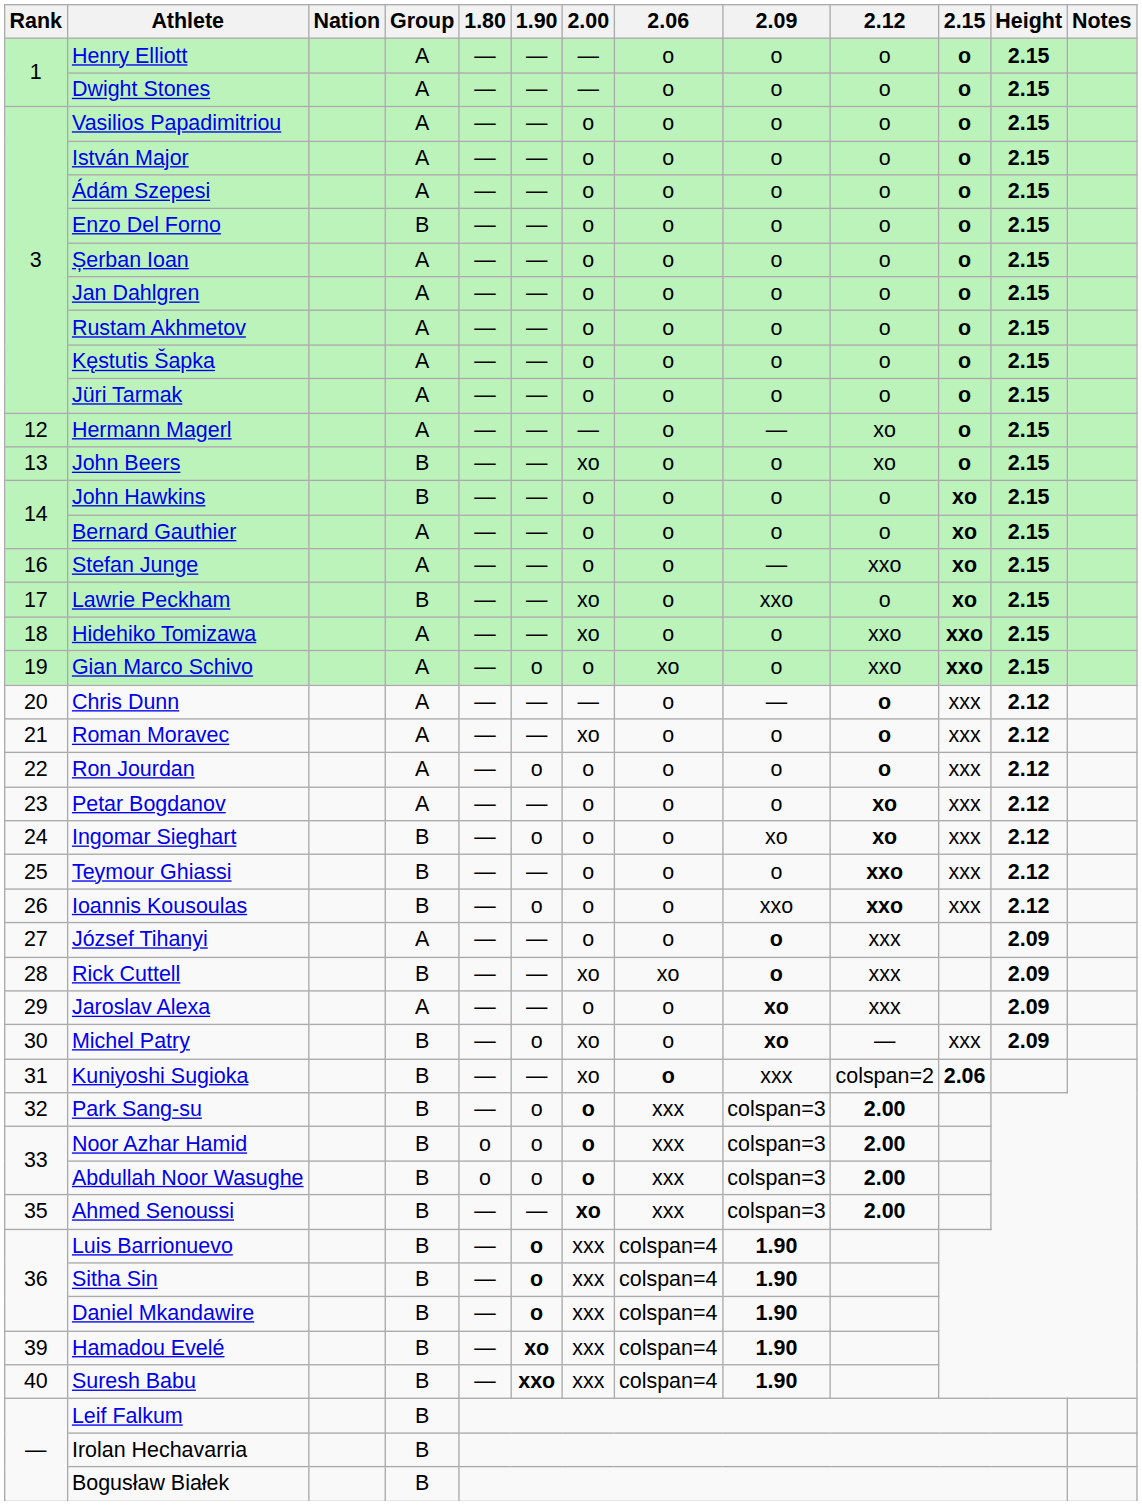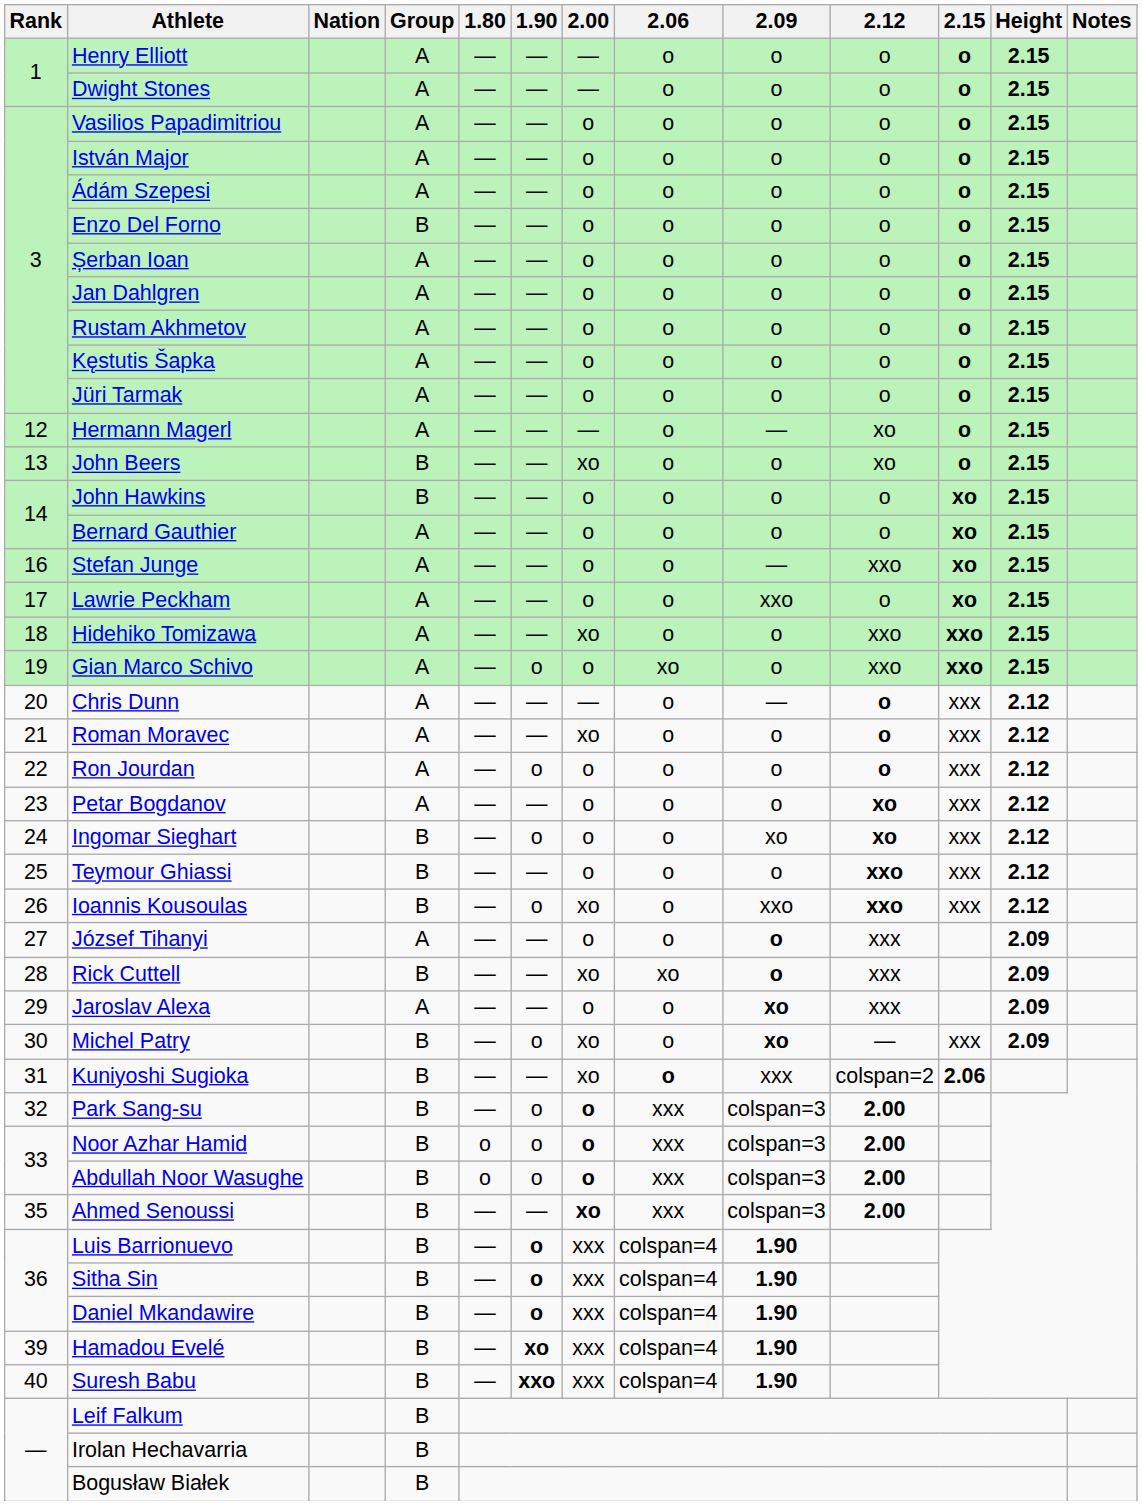(422, 599) B -> (422, 599) A
(588, 599) xo -> (588, 599) o
(588, 905) o -> (588, 905) xo
